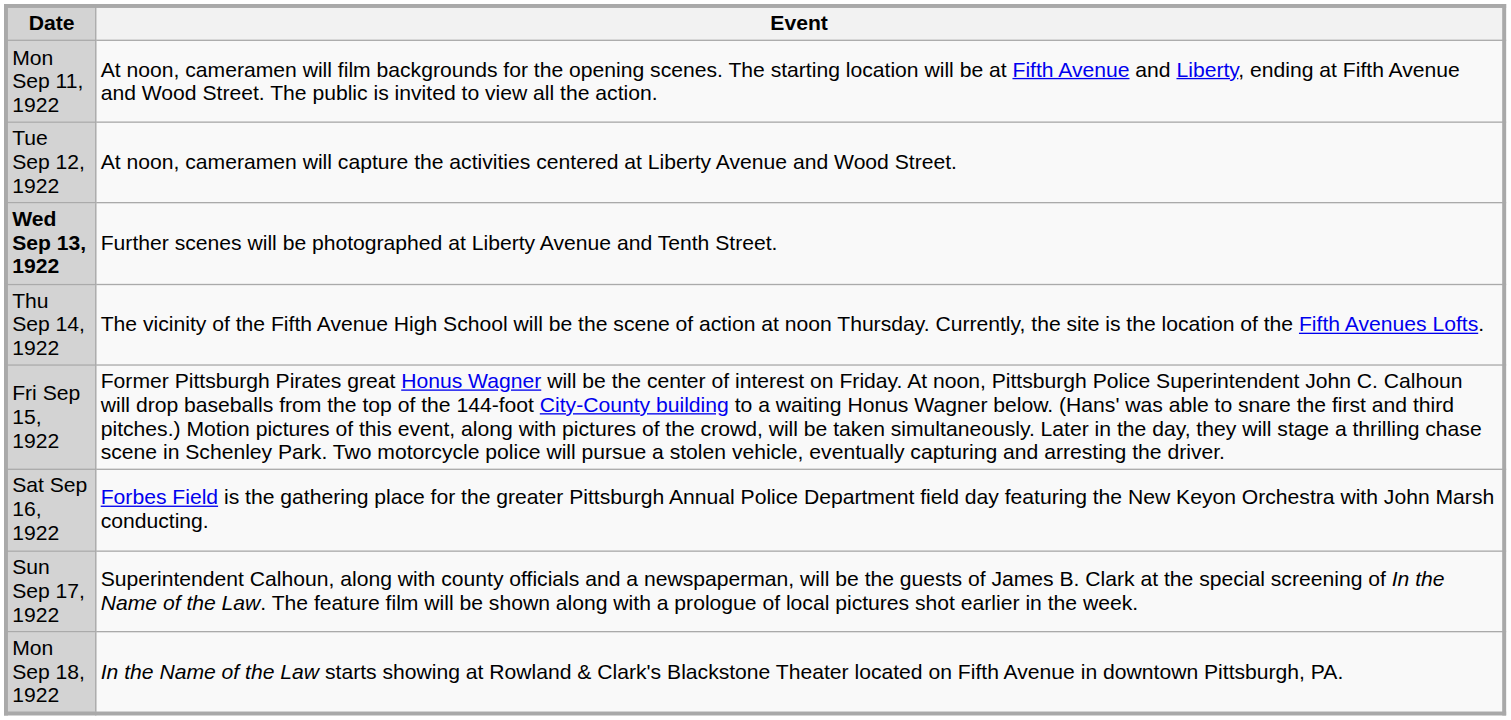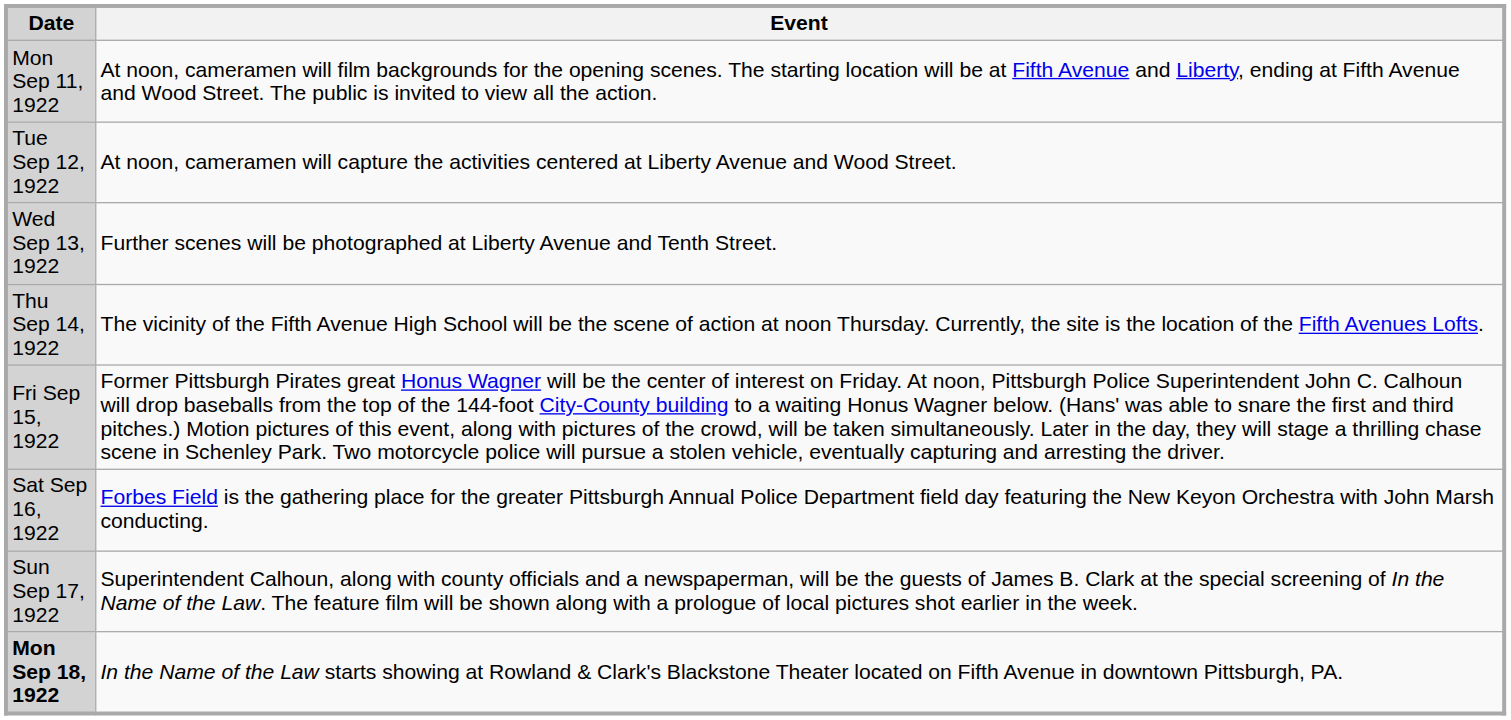(49, 243) bold -> (49, 243) normal
(49, 672) normal -> (49, 672) bold
